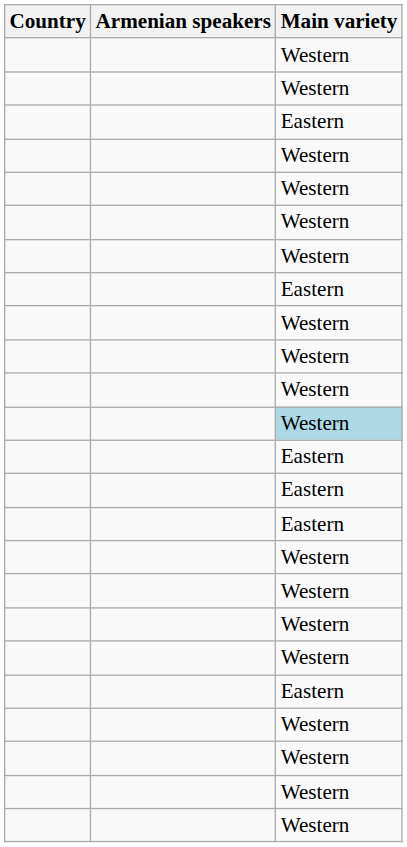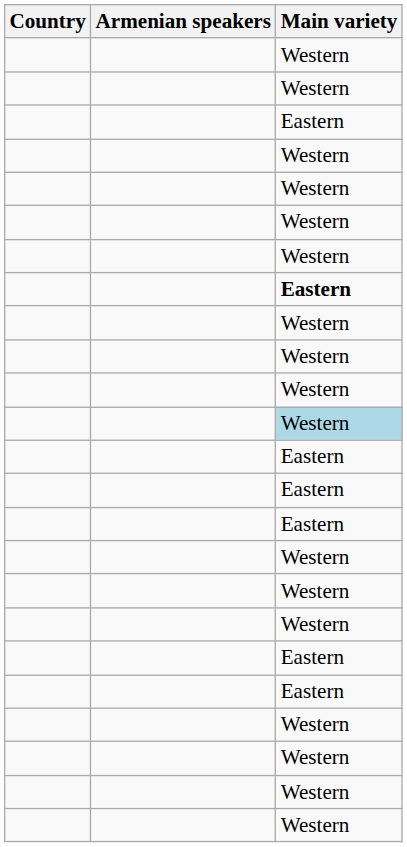(312, 289) normal -> (316, 289) bold
(315, 657) Western -> (312, 657) Eastern
